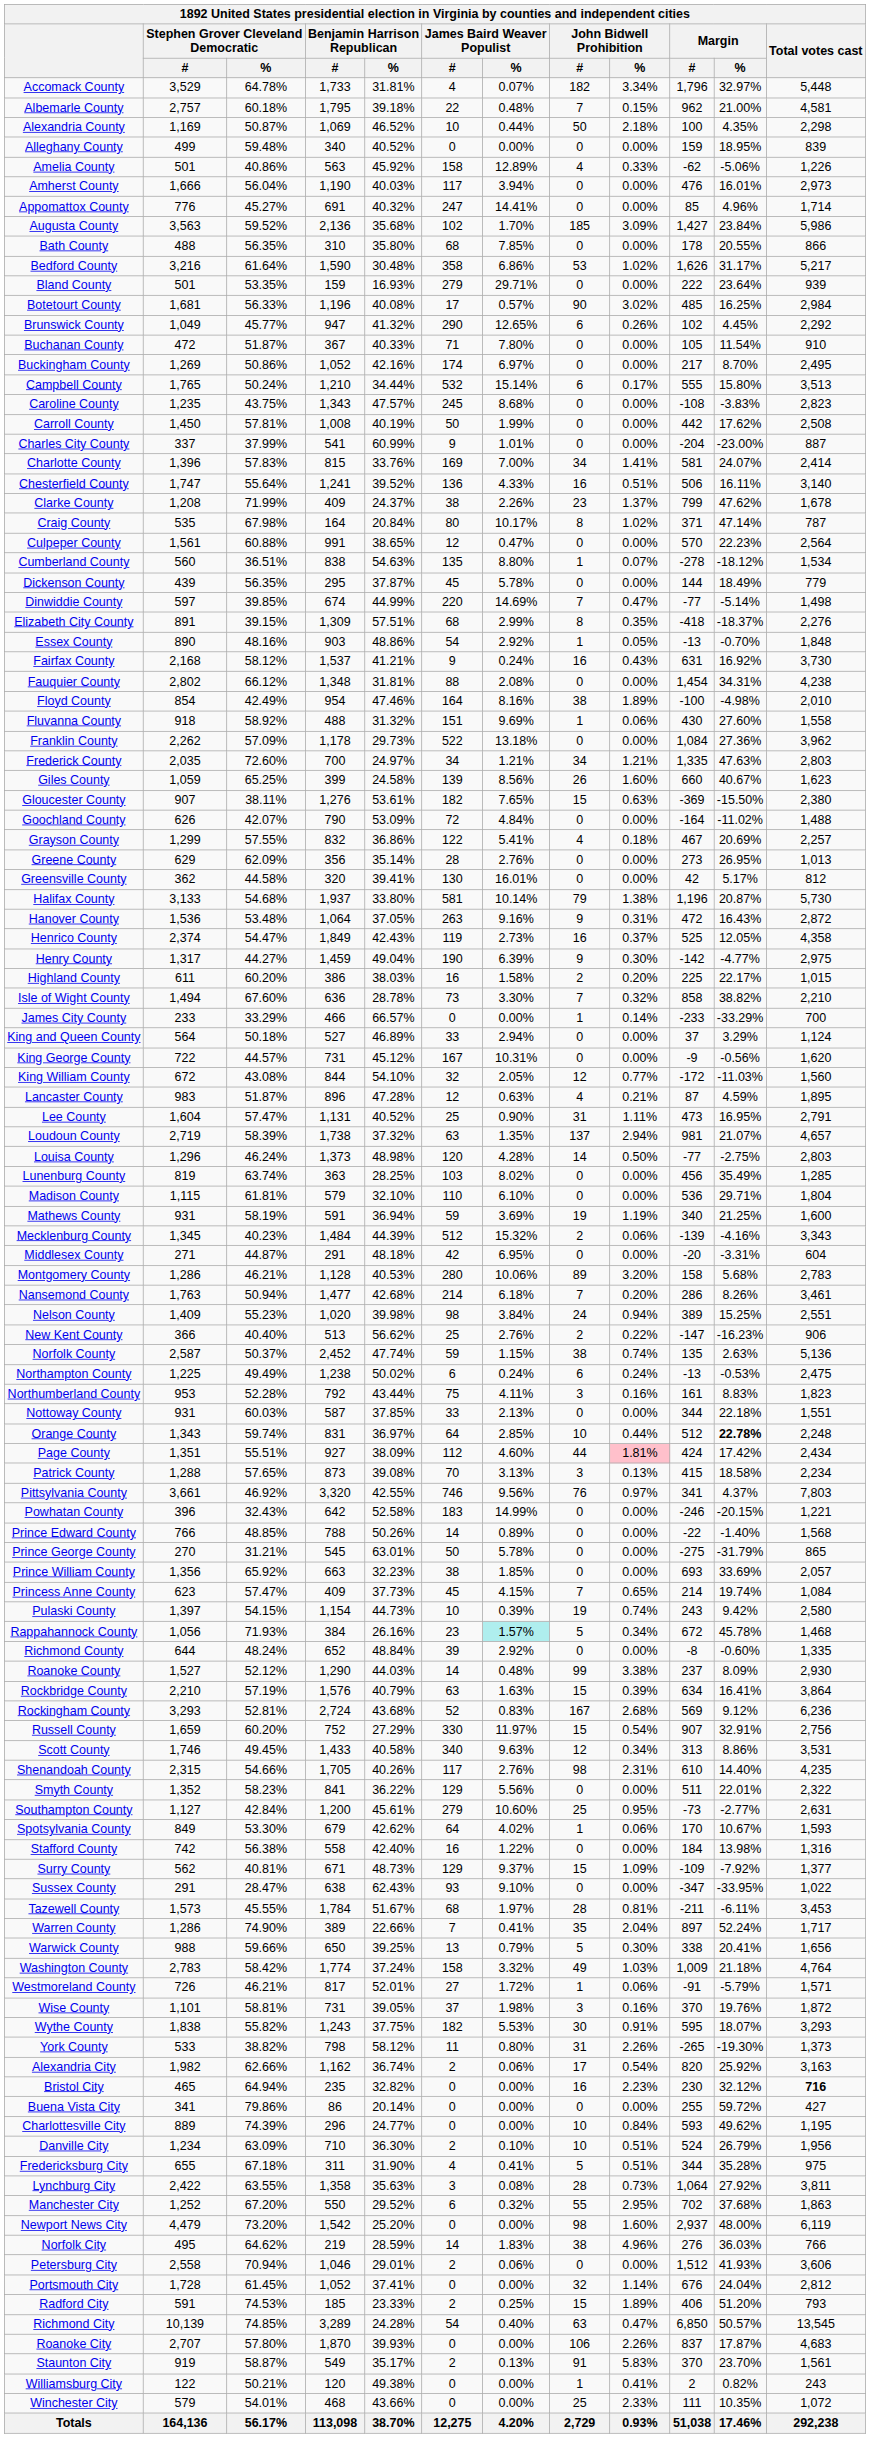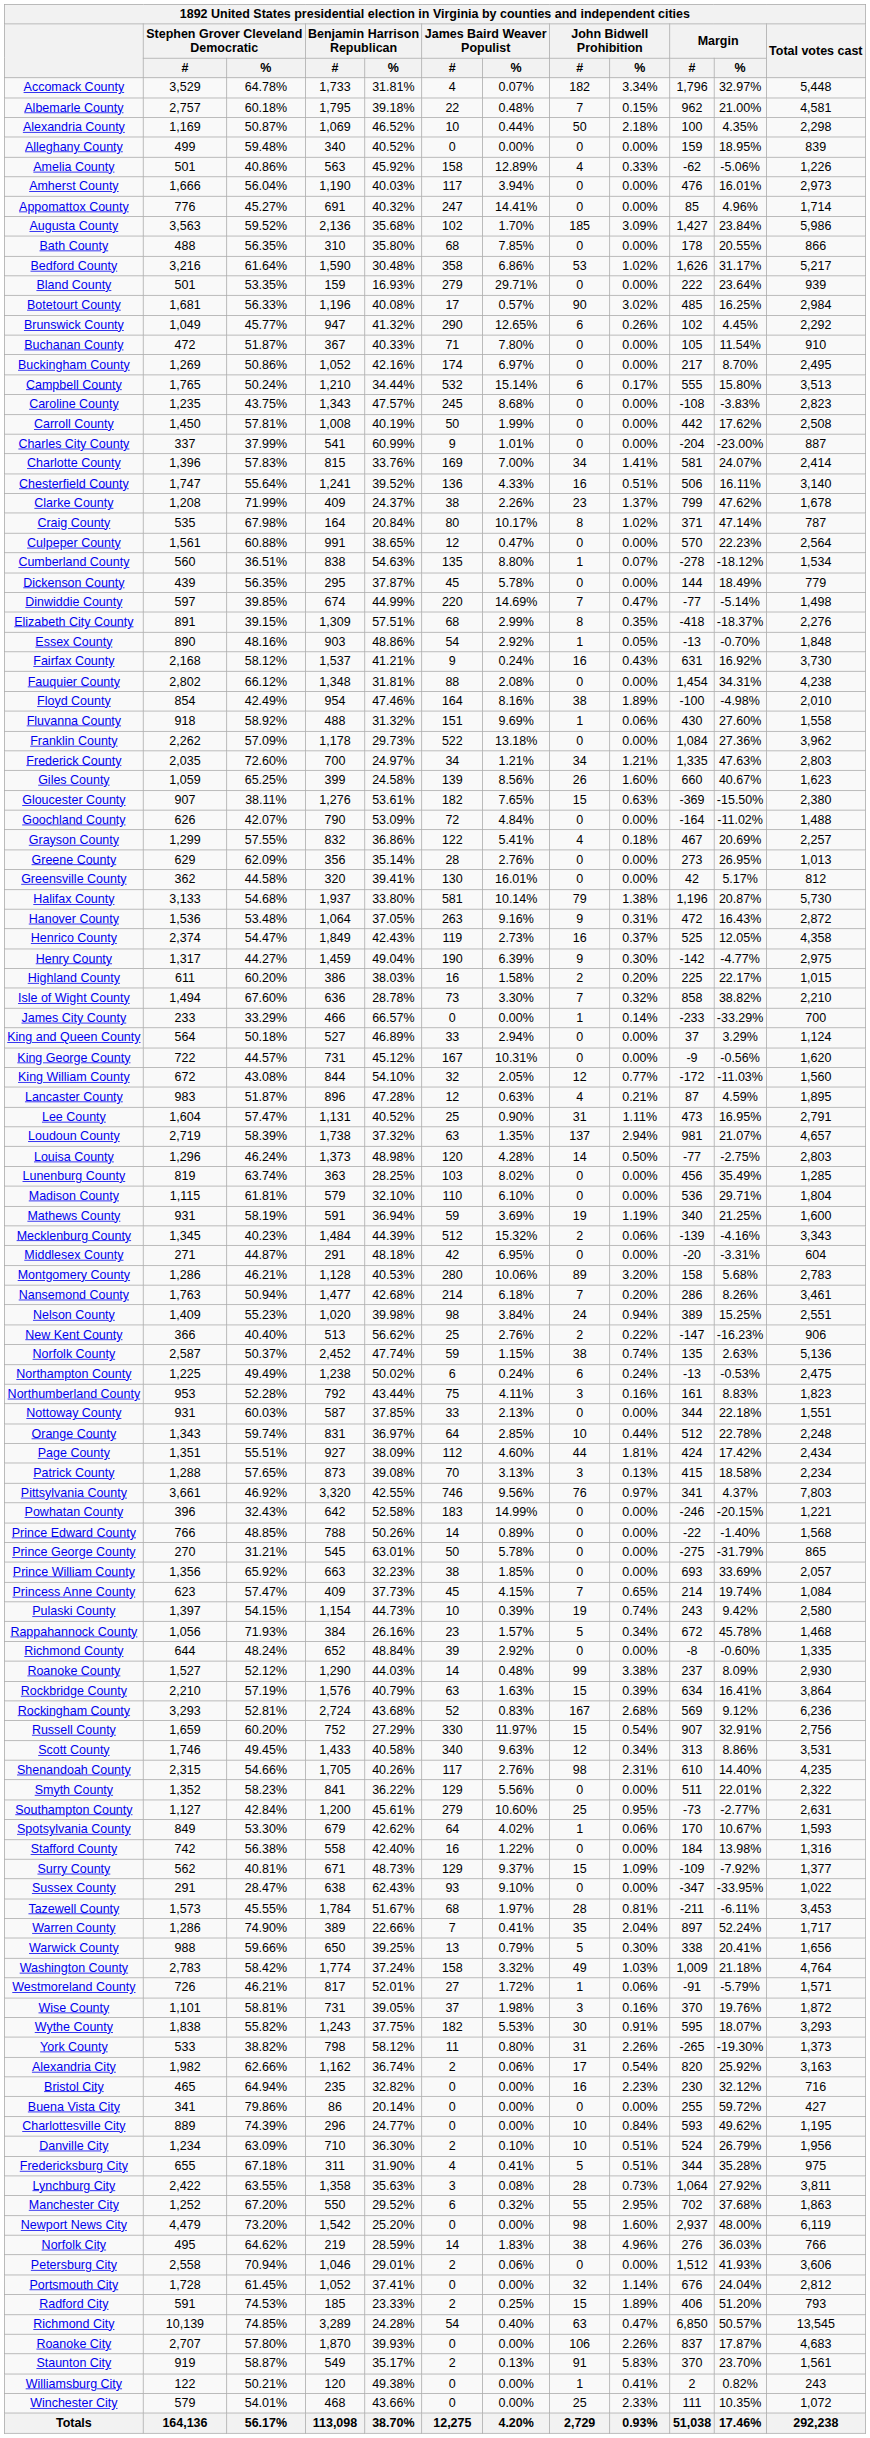(740, 1433) bold -> (740, 1433) normal
(640, 1453) pink background -> (640, 1453) no background
(516, 1631) paleturquoise background -> (516, 1631) no background
(816, 2086) bold -> (816, 2086) normal
